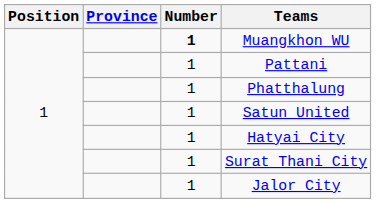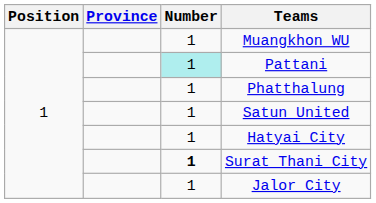(191, 41) bold -> (191, 41) normal
(191, 65) no background -> (191, 65) paleturquoise background
(191, 162) normal -> (191, 162) bold
